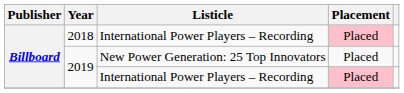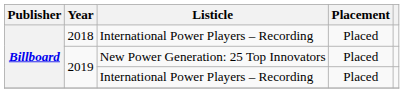(361, 35) pink background -> (361, 35) no background
(361, 77) pink background -> (361, 77) no background
